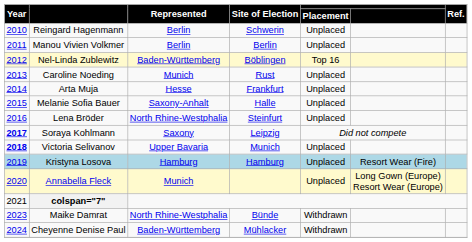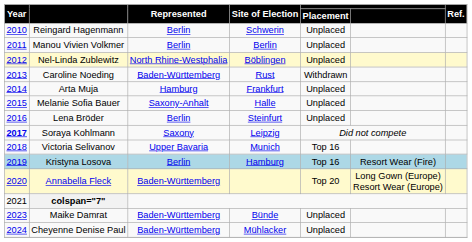(179, 60) Baden-Württemberg -> (179, 60) North Rhine-Westphalia
(326, 60) Top 16 -> (326, 60) Unplaced
(179, 75) Munich -> (179, 75) Baden-Württemberg
(326, 75) Unplaced -> (326, 75) Withdrawn
(179, 89) Hesse -> (179, 89) Hamburg
(179, 118) North Rhine-Westphalia -> (179, 118) Berlin
(17, 147) bold -> (17, 147) normal
(326, 147) Unplaced -> (326, 147) Top 16
(179, 162) Hamburg -> (179, 162) Berlin
(326, 162) Unplaced -> (326, 162) Top 16
(179, 182) Munich -> (179, 182) Baden-Württemberg
(326, 182) Unplaced -> (326, 182) Top 20
(179, 216) North Rhine-Westphalia -> (179, 216) Baden-Württemberg
(326, 216) Withdrawn -> (326, 216) Unplaced
(326, 230) Withdrawn -> (326, 230) Unplaced
